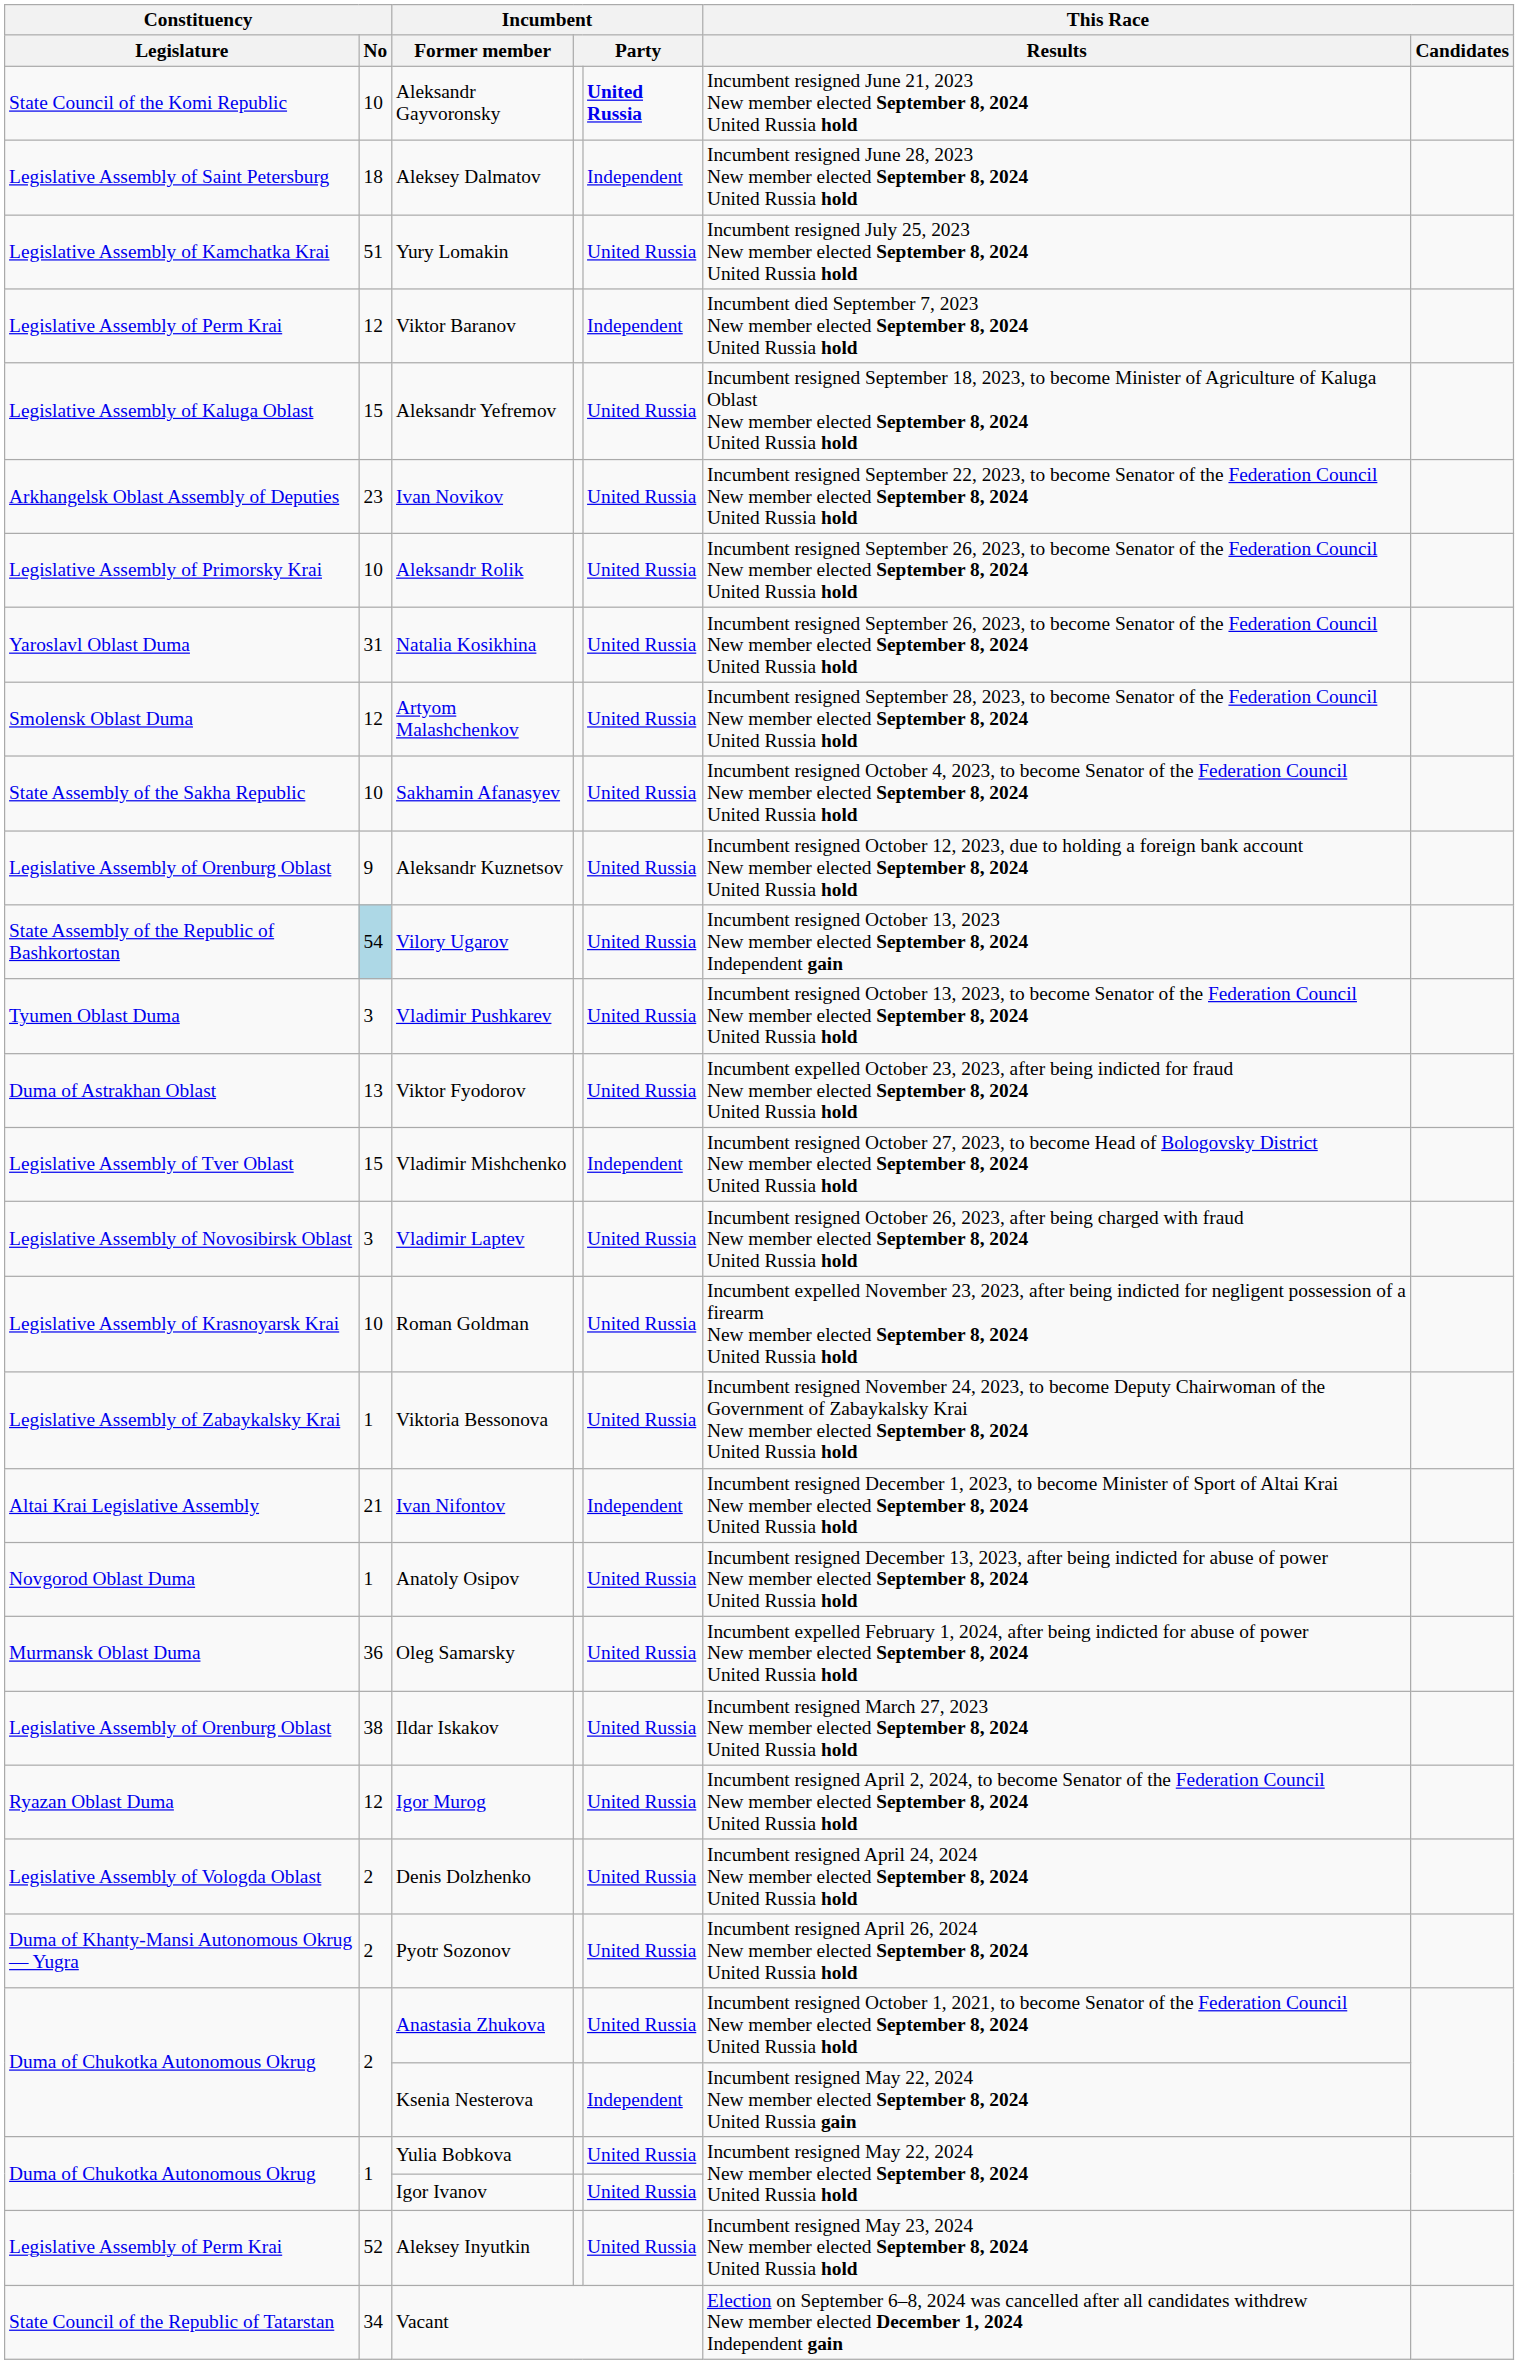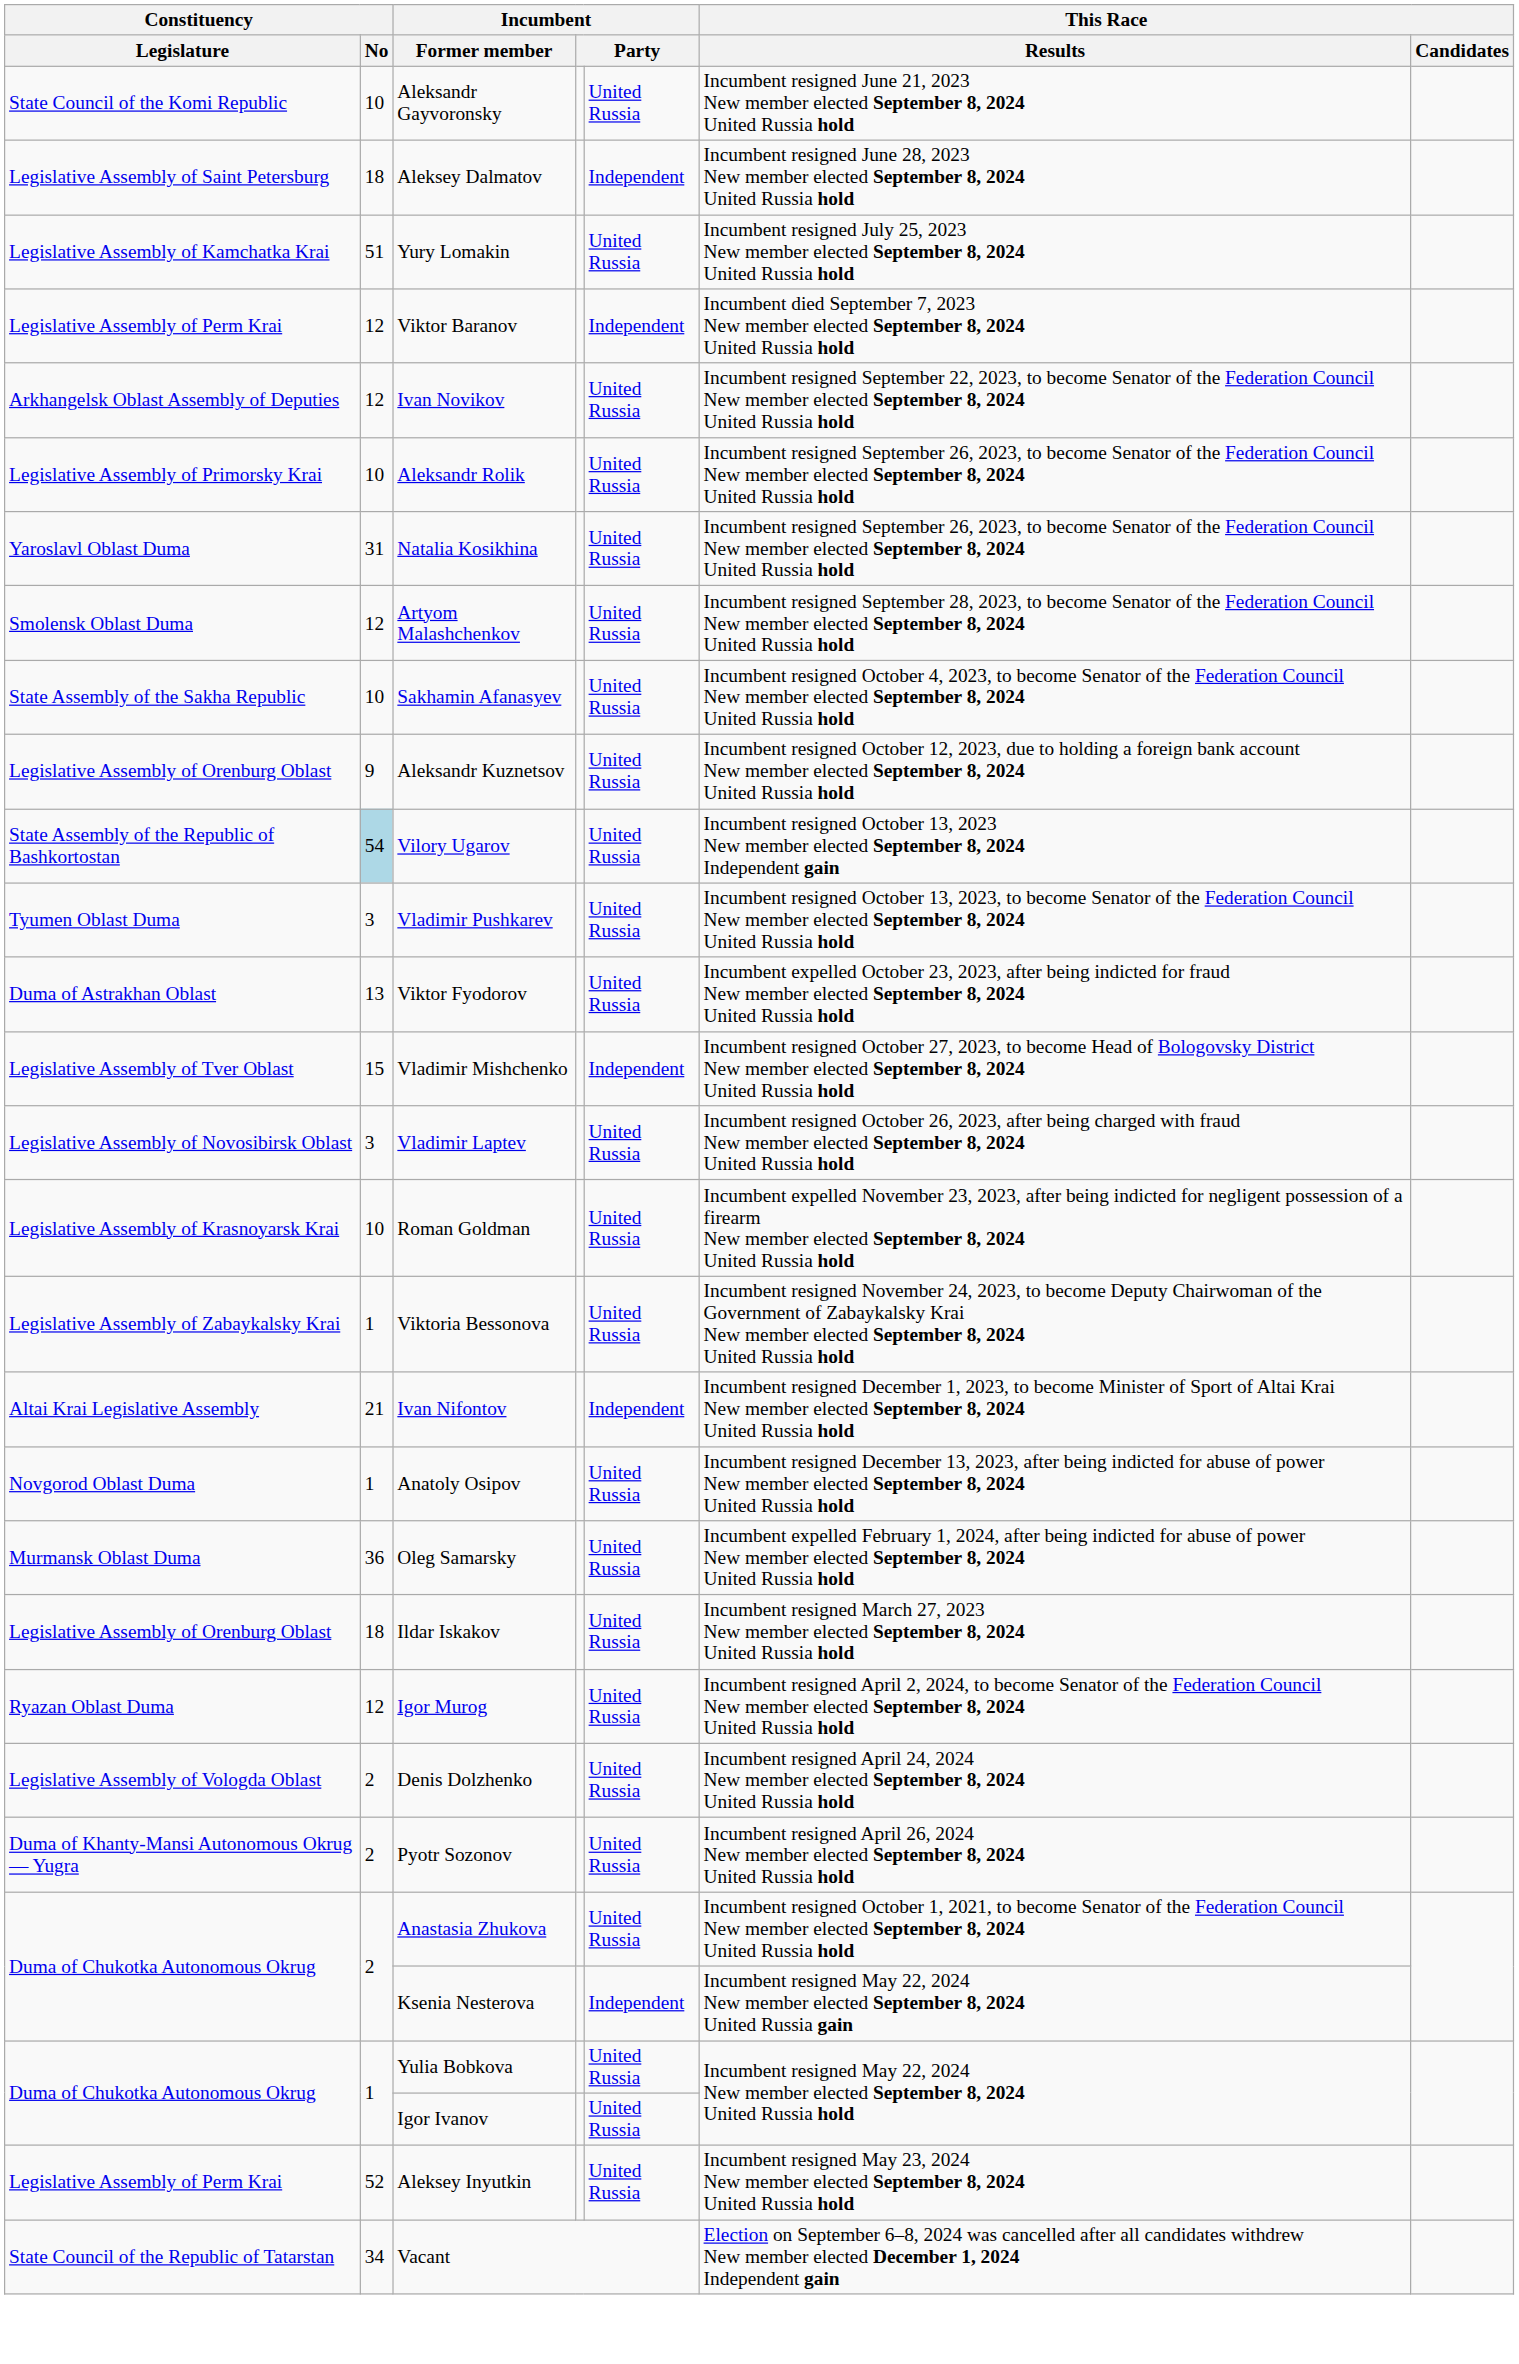(615, 103) bold -> (615, 103) normal
- row: (476, 410)
(373, 496) 23 -> (374, 400) 12
(373, 1727) 38 -> (374, 1631) 18
